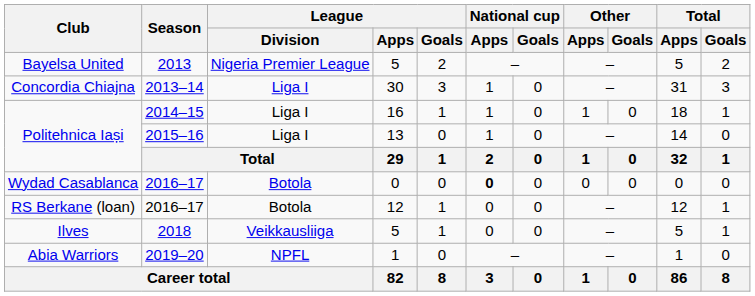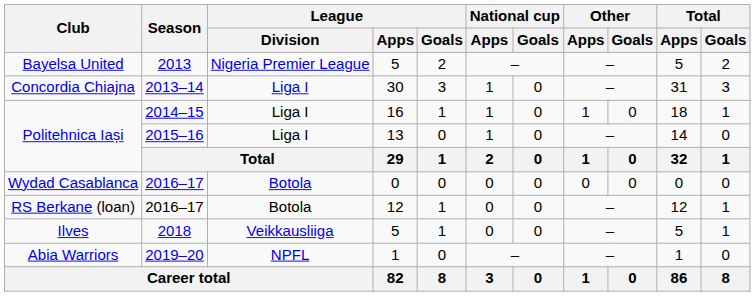(489, 183) bold -> (489, 183) normal
